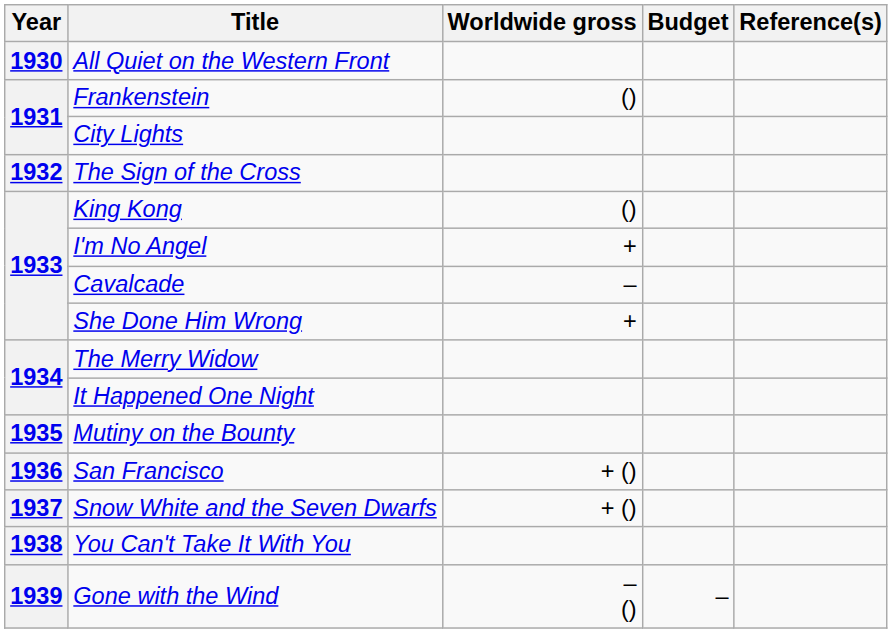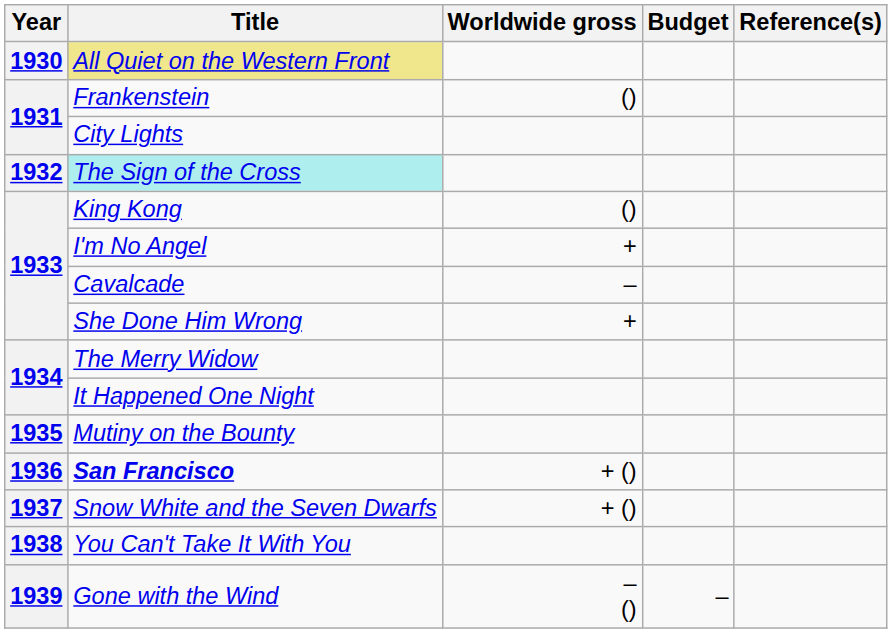(231, 60) no background -> (231, 60) khaki background
(187, 172) no background -> (187, 172) paleturquoise background
(148, 470) normal -> (154, 470) bold
